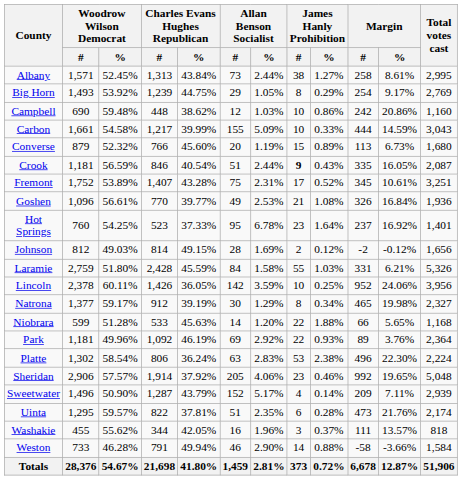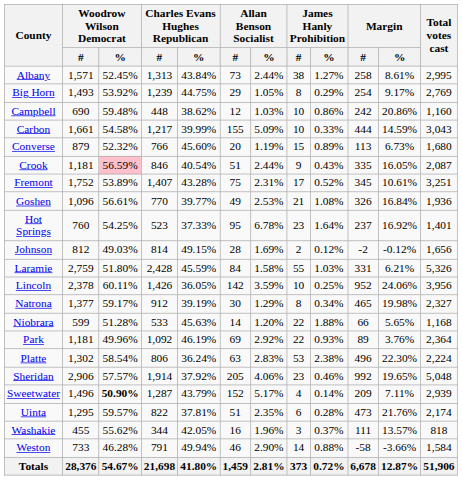(120, 165) no background -> (120, 165) pink background
(299, 165) bold -> (299, 165) normal
(120, 394) normal -> (120, 394) bold
